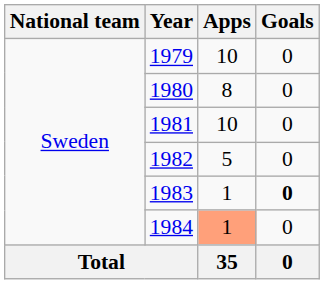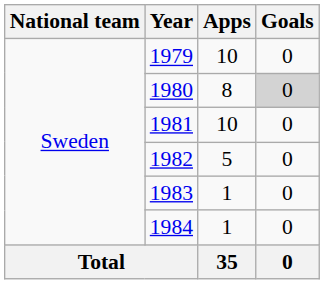(287, 90) no background -> (287, 90) lightgrey background
(287, 192) bold -> (287, 192) normal
(227, 227) lightsalmon background -> (227, 227) no background
